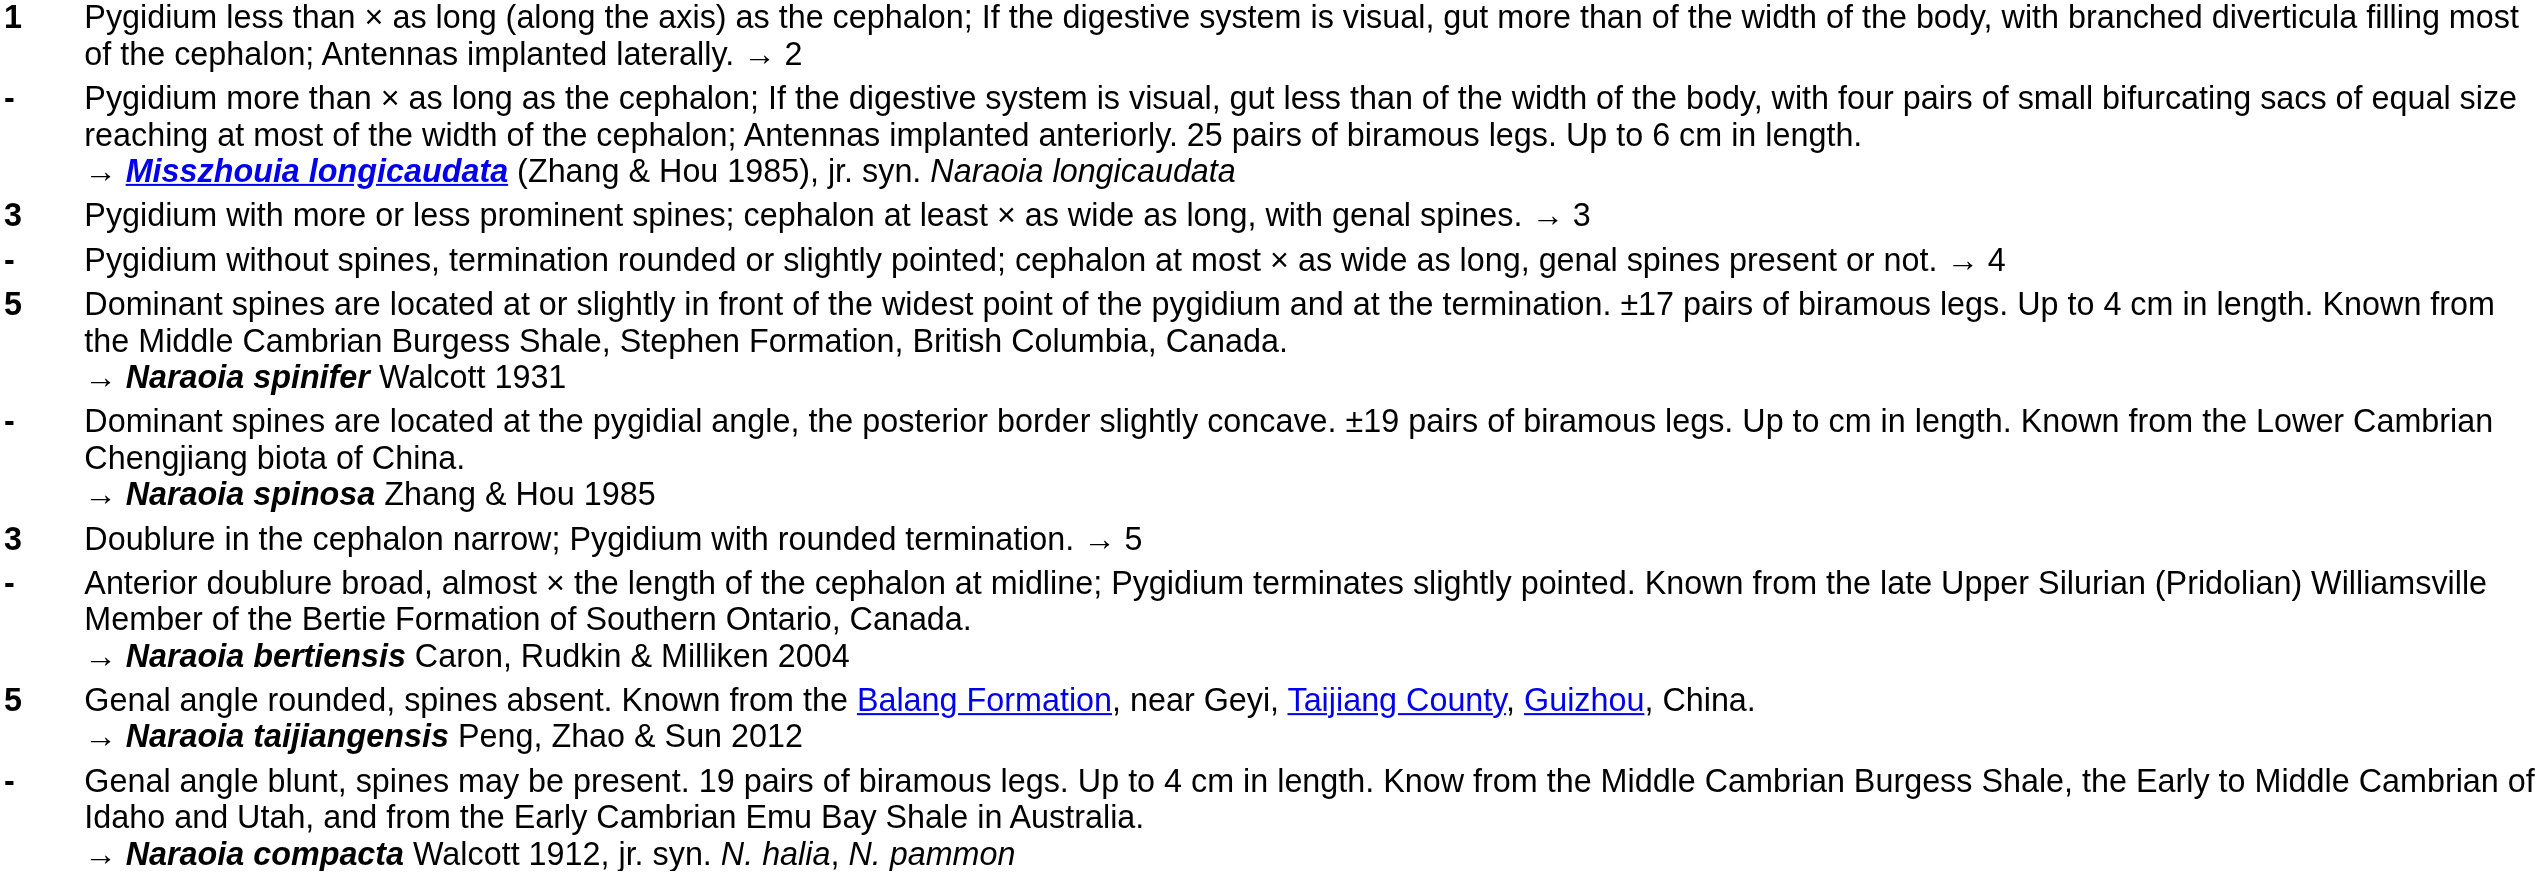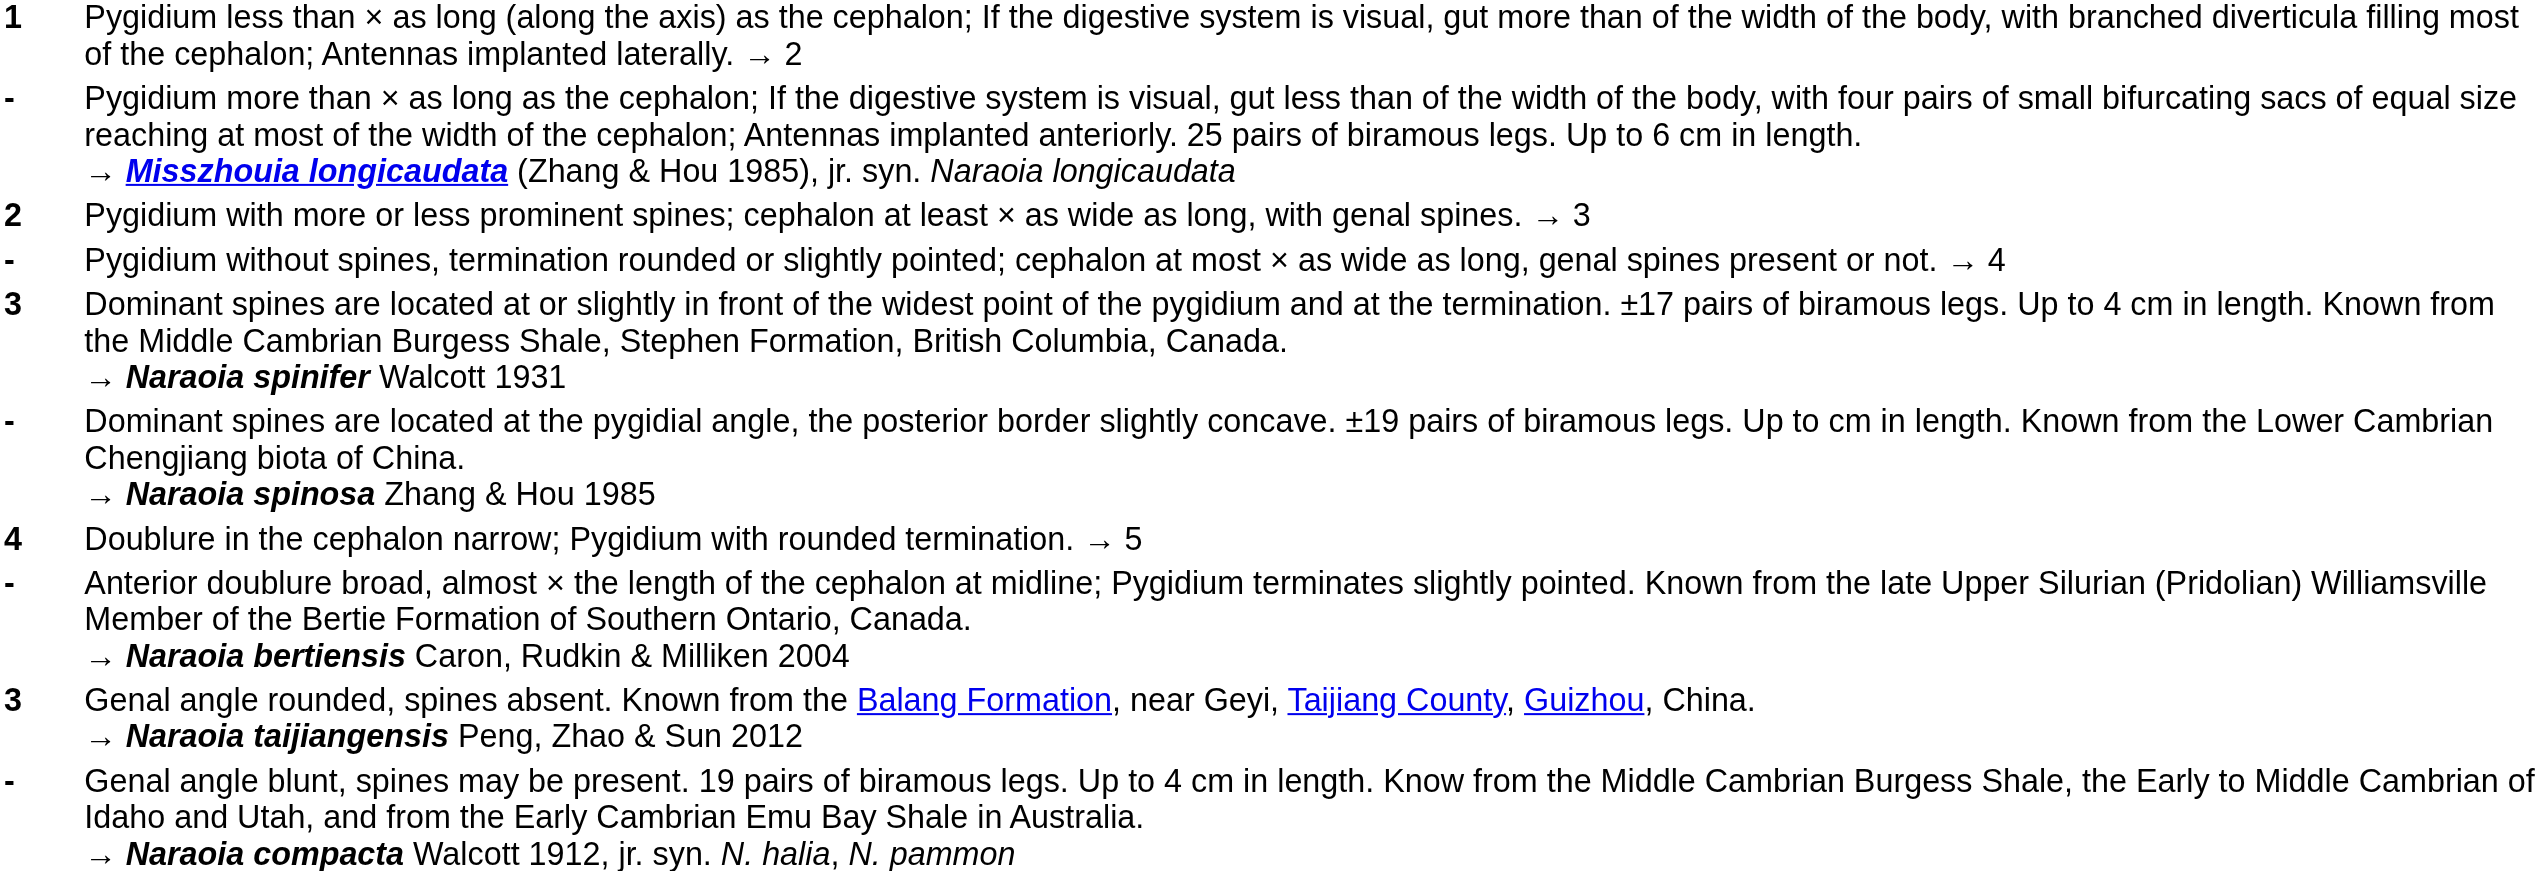(13, 215) 3 -> (13, 215) 2
(13, 304) 5 -> (13, 304) 3
(13, 538) 3 -> (13, 538) 4
(13, 700) 5 -> (13, 700) 3
